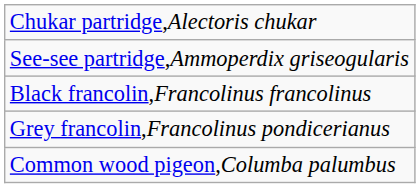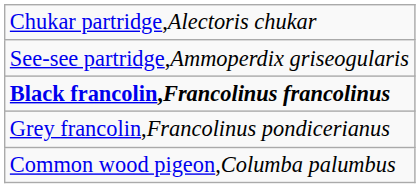(191, 93) normal -> (200, 93) bold
